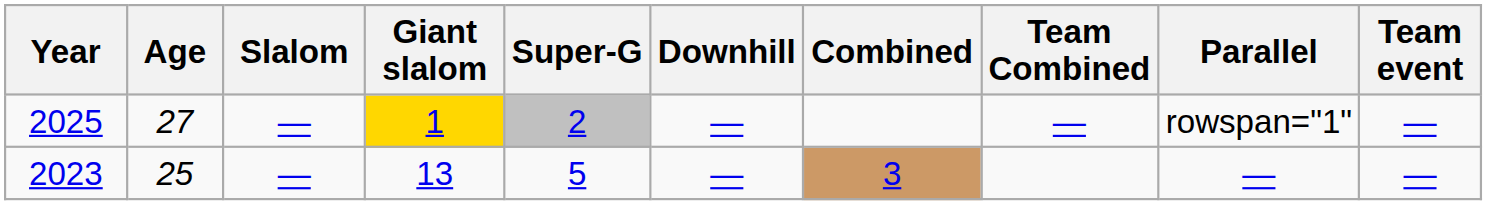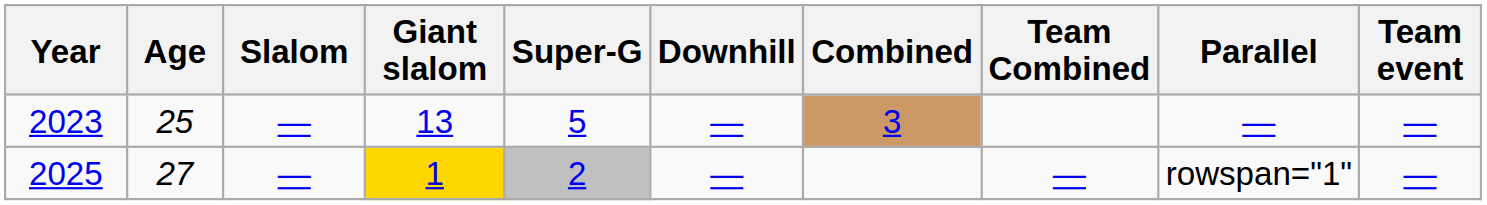rows swapped: (66, 173) <-> (66, 121)
